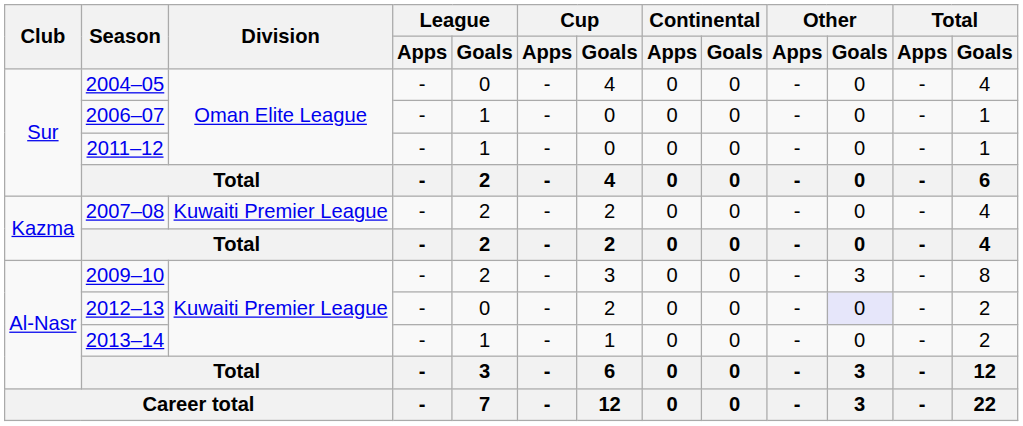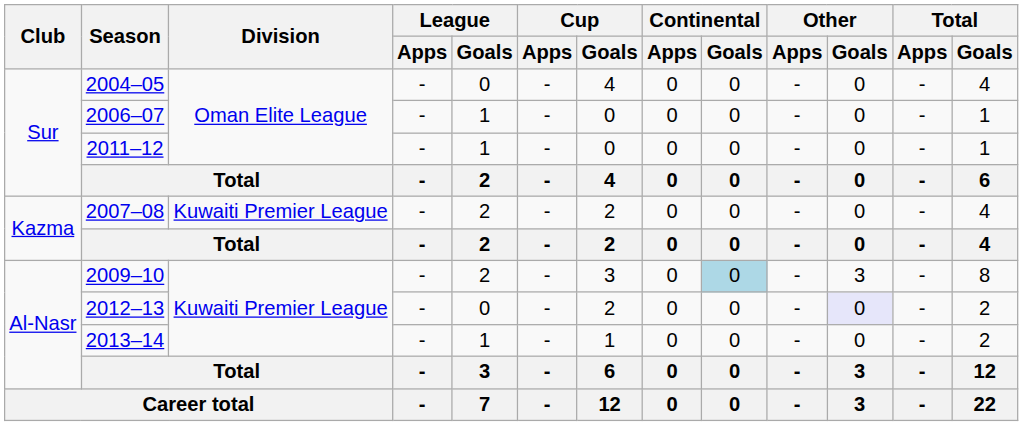(735, 276) no background -> (735, 276) lightblue background
